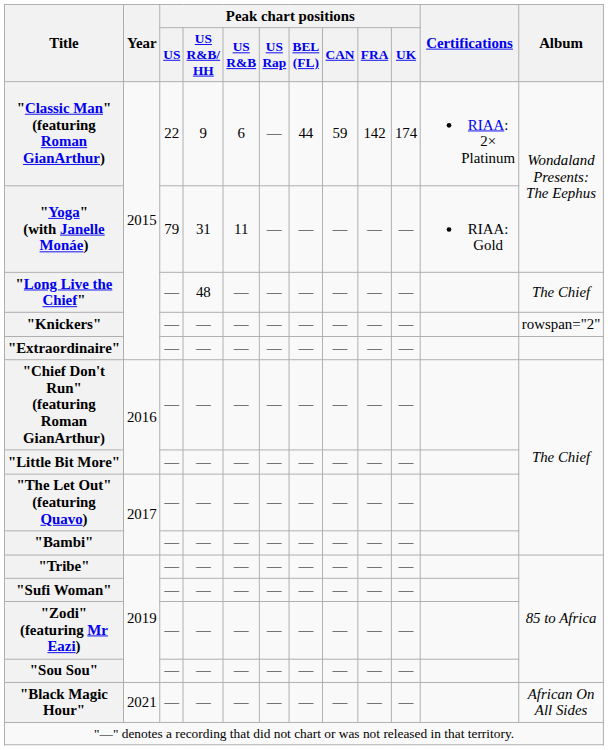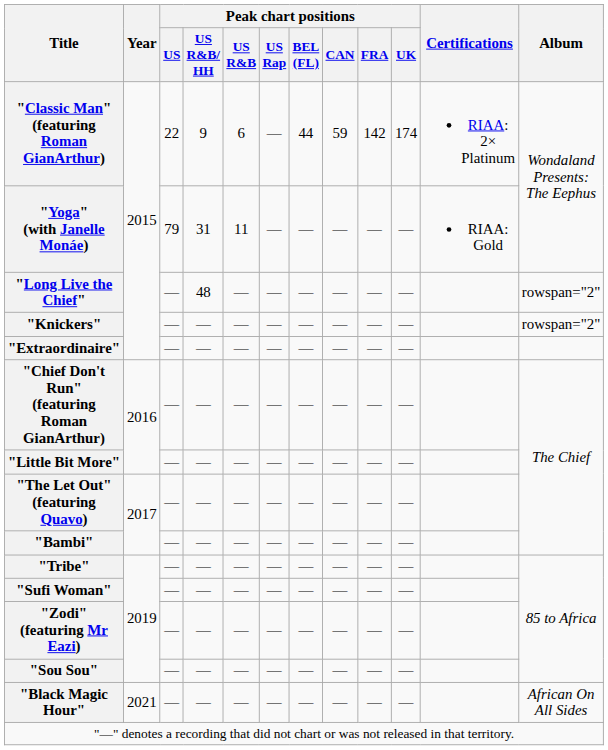(561, 292) The Chief -> (561, 292) rowspan="2"
